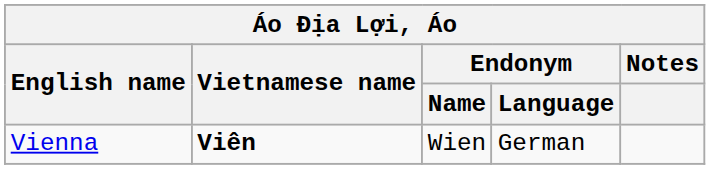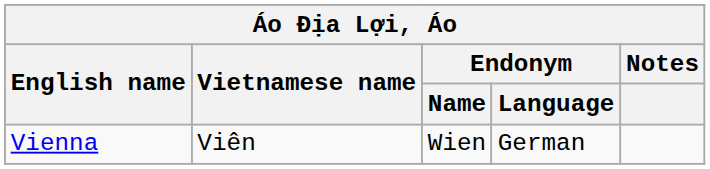(227, 144) bold -> (227, 144) normal
